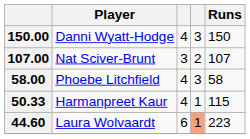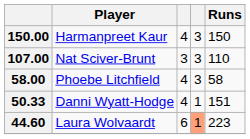(115, 36) Danni Wyatt-Hodge -> (111, 36) Harmanpreet Kaur
(198, 58) 2 -> (198, 58) 3
(219, 58) 107 -> (219, 58) 110
(111, 101) Harmanpreet Kaur -> (115, 101) Danni Wyatt-Hodge
(219, 101) 115 -> (219, 101) 151
